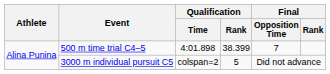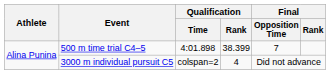(236, 63) 5 -> (236, 63) 4
